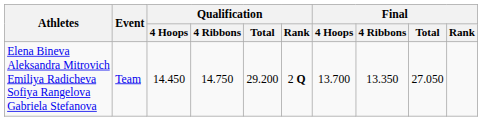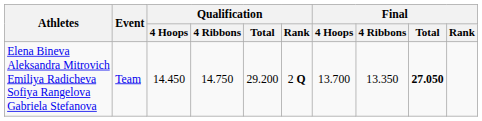(428, 79) normal -> (428, 79) bold
